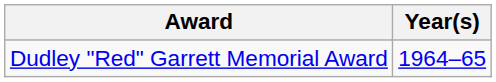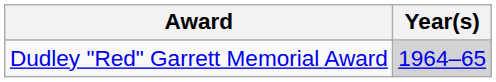(442, 58) no background -> (442, 58) lightgrey background
